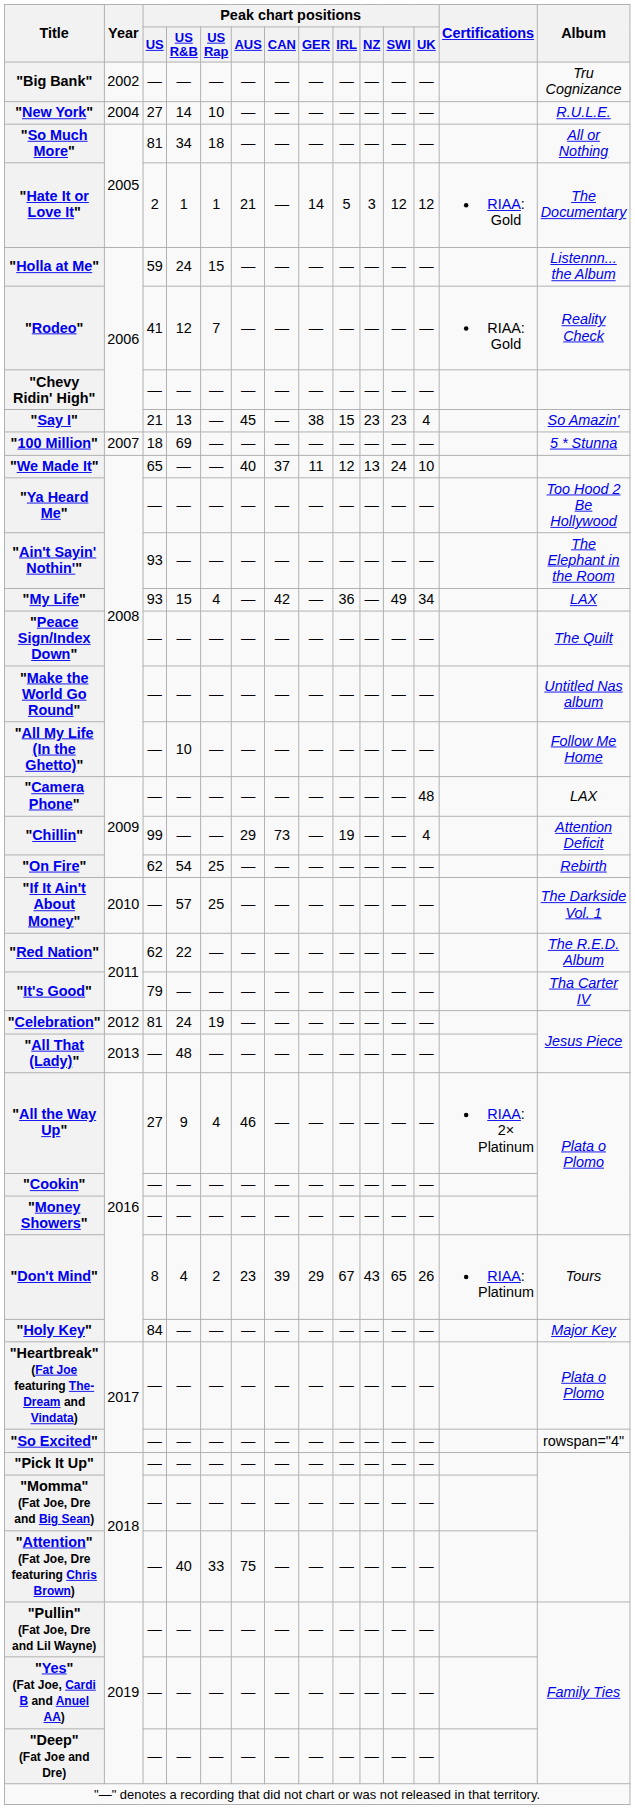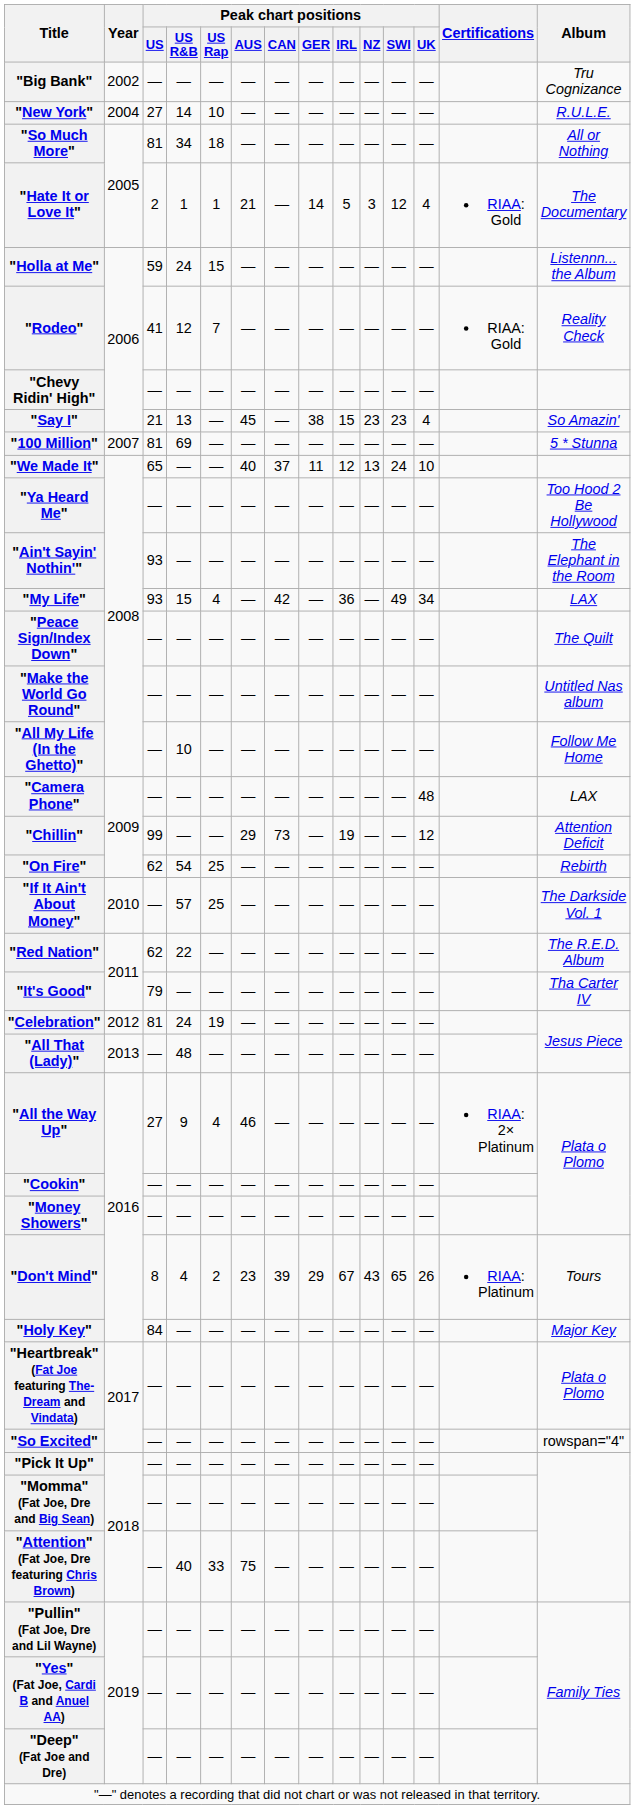(426, 205) 12 -> (426, 205) 4
(155, 443) 18 -> (155, 443) 81
(426, 835) 4 -> (426, 835) 12
